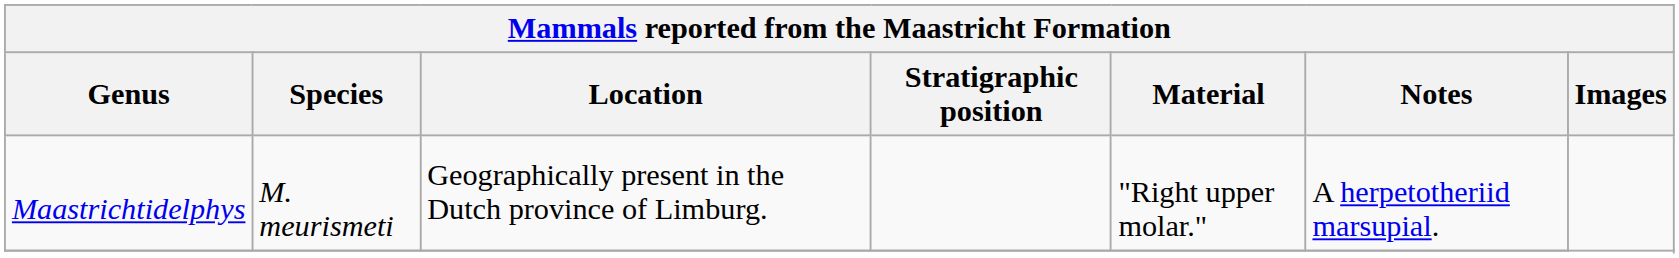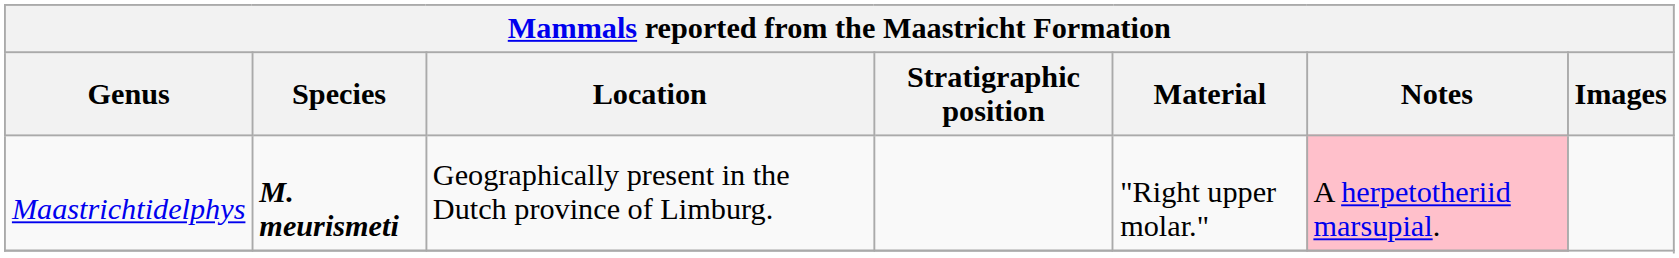(327, 209) normal -> (329, 209) bold
(1411, 209) no background -> (1412, 209) pink background
